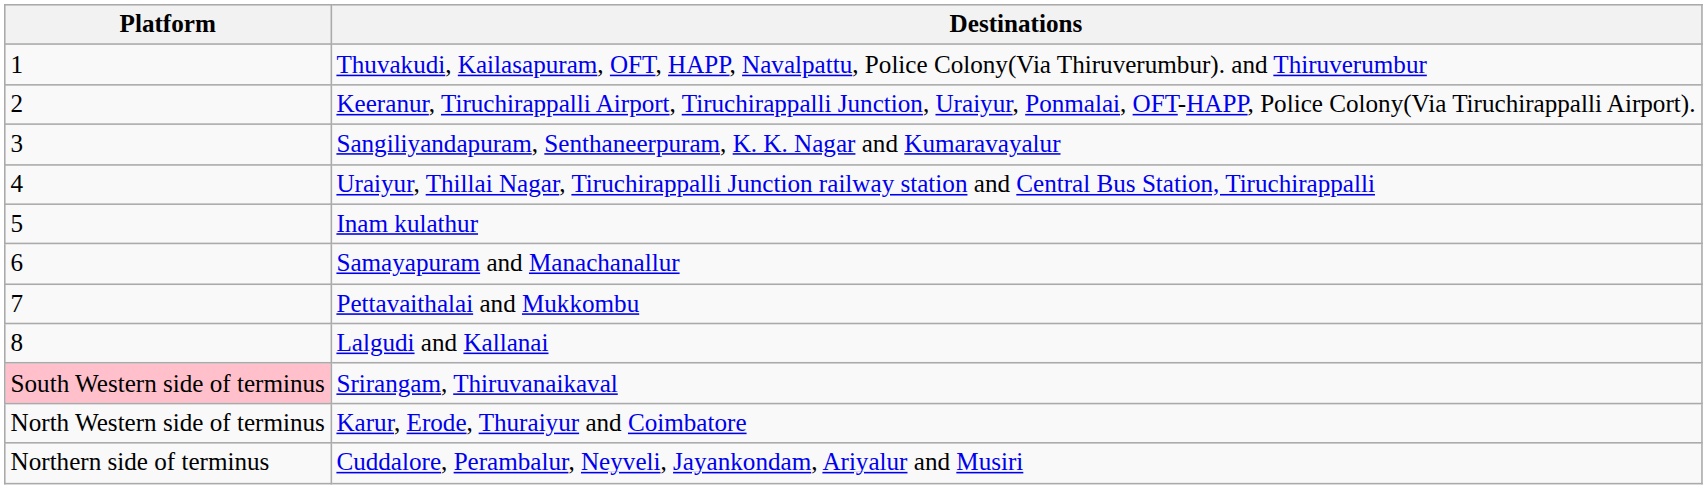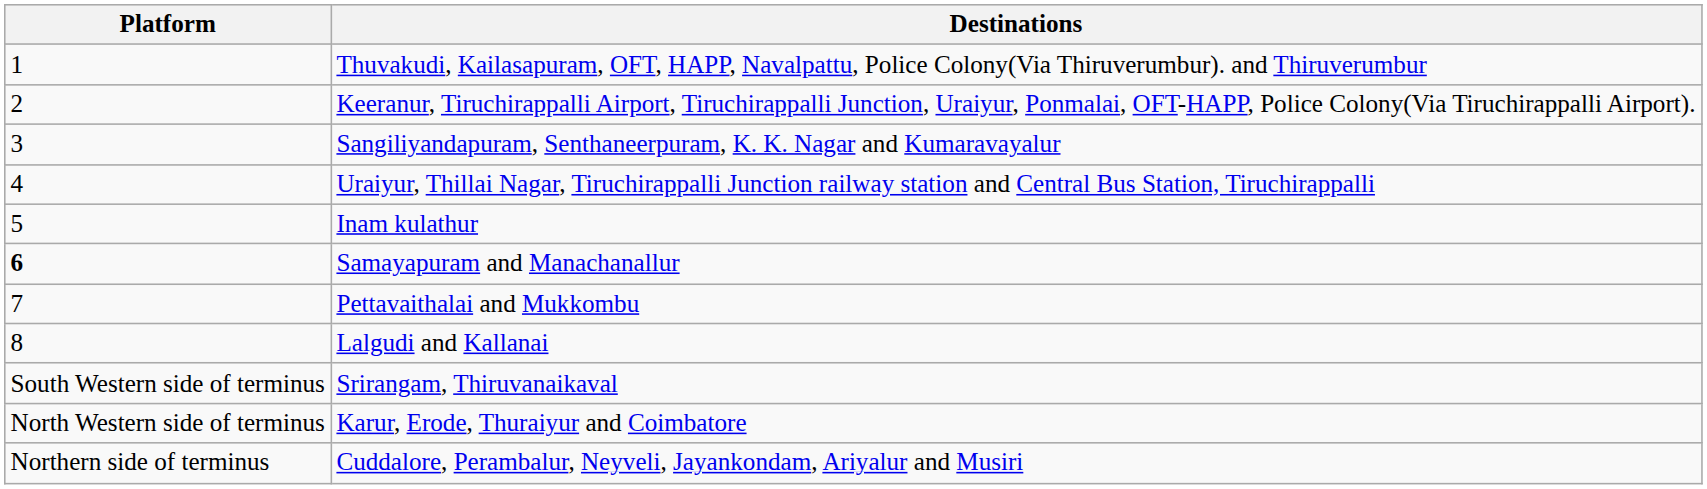(17, 263) normal -> (17, 263) bold
(168, 382) pink background -> (168, 382) no background
